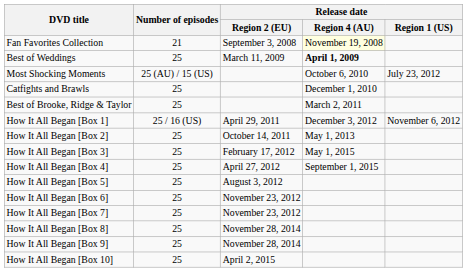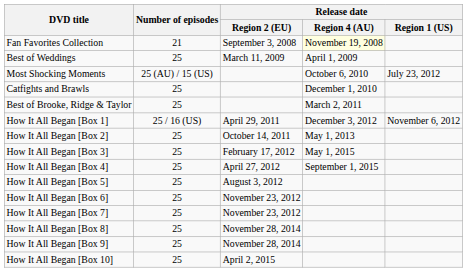(332, 58) bold -> (331, 58) normal
